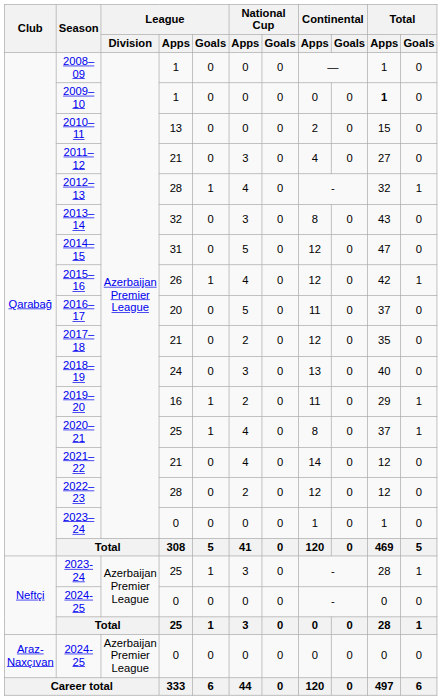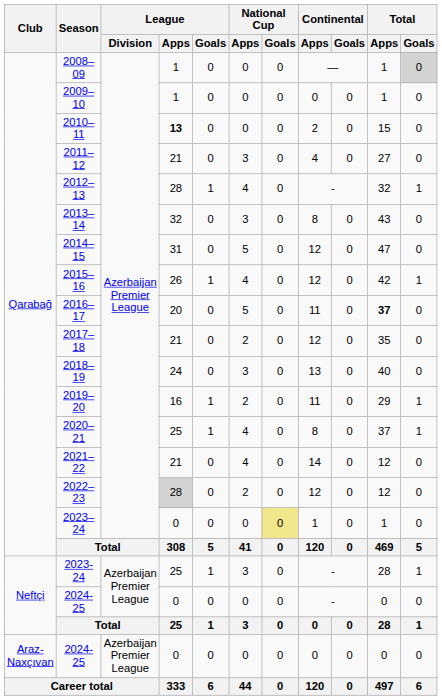(419, 67) no background -> (419, 67) lightgrey background
(384, 98) bold -> (384, 98) normal
(176, 128) normal -> (176, 128) bold
(384, 310) normal -> (384, 310) bold
(176, 492) no background -> (176, 492) lightgrey background
(280, 523) no background -> (280, 523) khaki background
